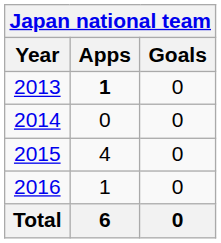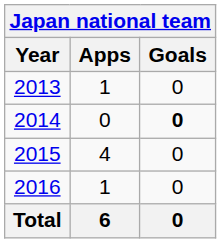(105, 87) bold -> (105, 87) normal
(178, 120) normal -> (178, 120) bold
